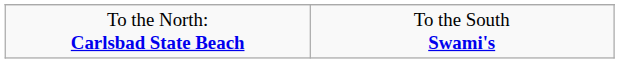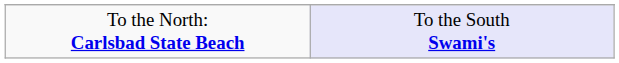(462, 31) no background -> (462, 31) lavender background
